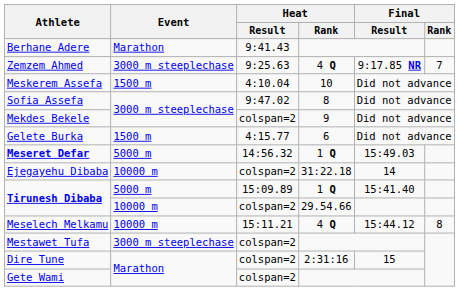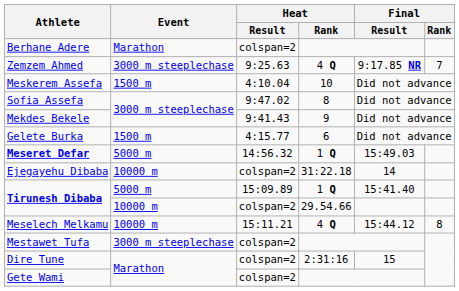(267, 47) 9:41.43 -> (267, 47) colspan=2
(267, 118) colspan=2 -> (267, 118) 9:41.43
